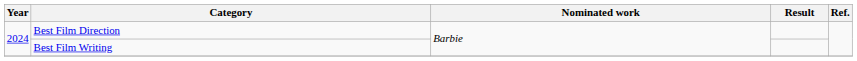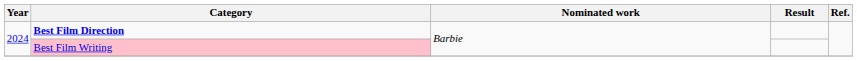(77, 30) normal -> (79, 30) bold
(73, 47) no background -> (73, 47) pink background
